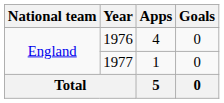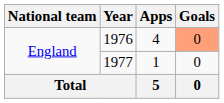(197, 39) no background -> (197, 39) lightsalmon background
